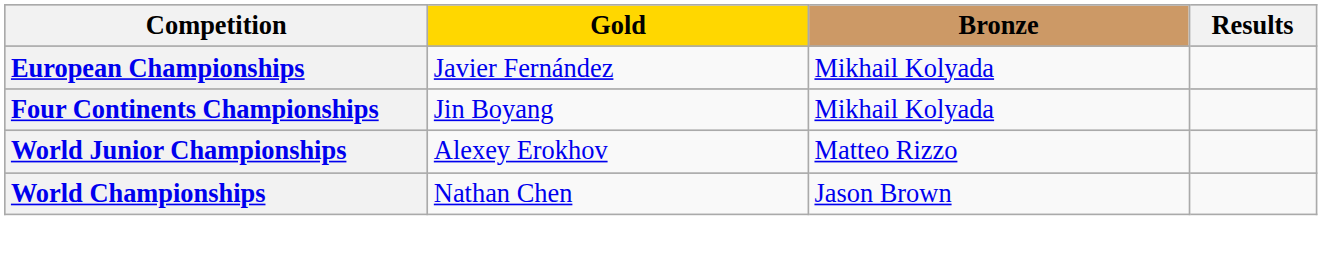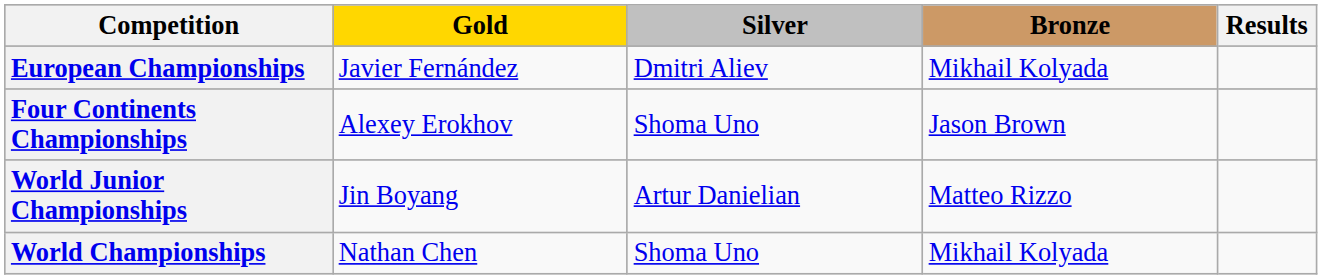+ column: (775, 25)
(494, 109) Jin Boyang -> (426, 124) Alexey Erokhov
(904, 109) Mikhail Kolyada -> (997, 124) Jason Brown
(521, 151) Alexey Erokhov -> (398, 195) Jin Boyang
(883, 192) Jason Brown -> (1018, 252) Mikhail Kolyada
